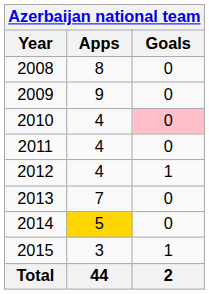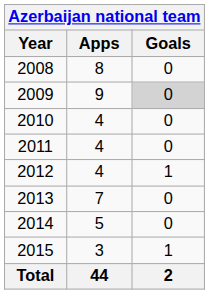(168, 95) no background -> (168, 95) lightgrey background
(168, 120) pink background -> (168, 120) no background
(99, 224) gold background -> (99, 224) no background
